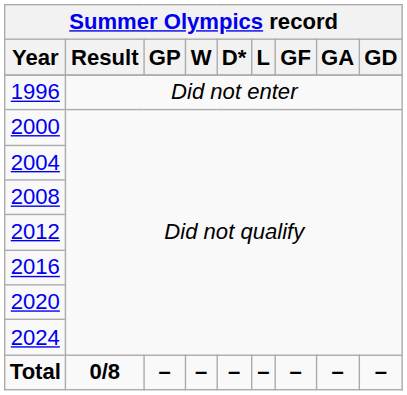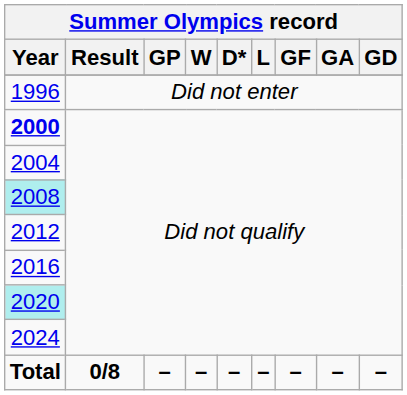(35, 127) normal -> (35, 127) bold
(35, 197) no background -> (35, 197) paleturquoise background
(35, 302) no background -> (35, 302) paleturquoise background
